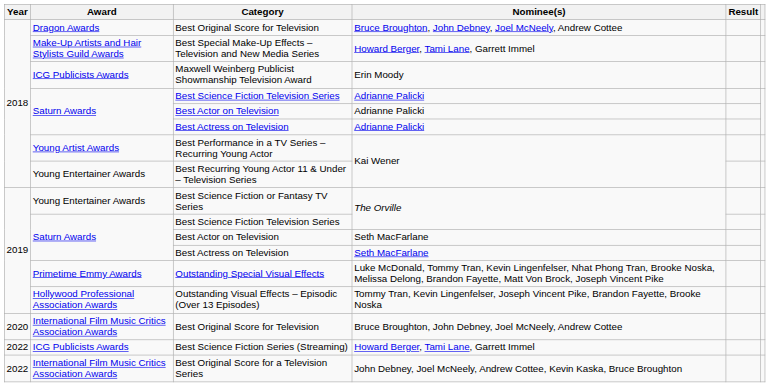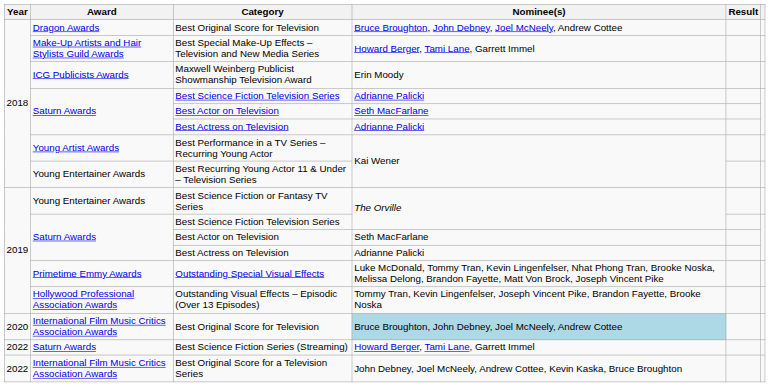(389, 111) Adrianne Palicki -> (391, 111) Seth MacFarlane
(391, 252) Seth MacFarlane -> (389, 252) Adrianne Palicki
(488, 326) no background -> (488, 326) lightblue background
(81, 347) ICG Publicists Awards -> (64, 347) Saturn Awards
